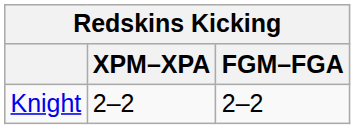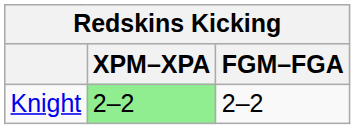(114, 103) no background -> (114, 103) lightgreen background
